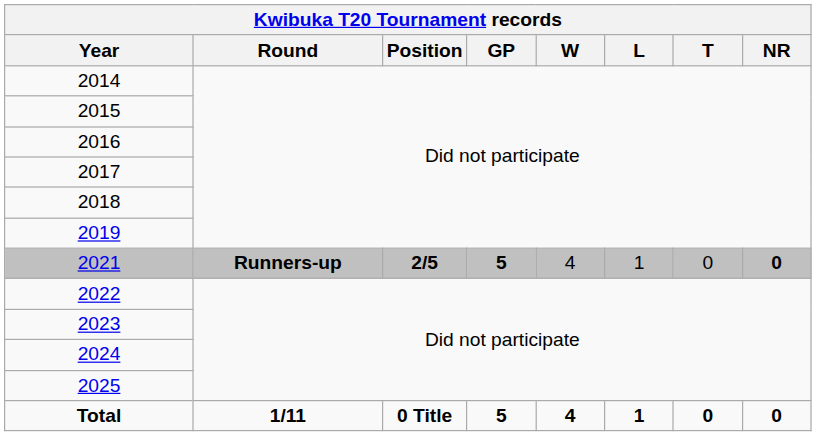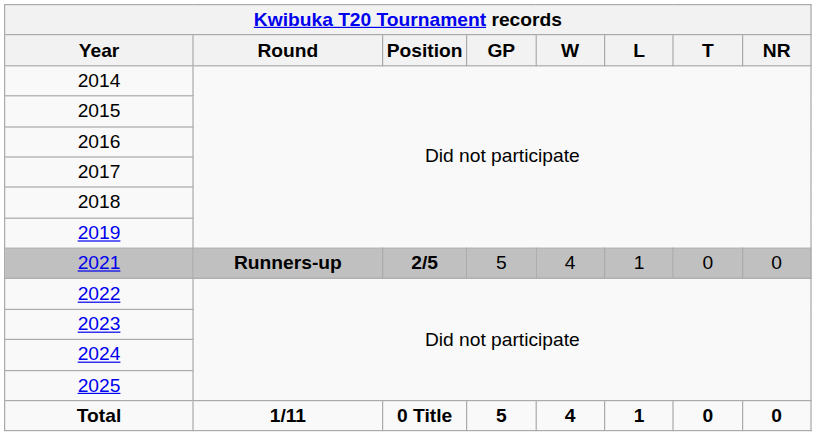(501, 263) bold -> (501, 263) normal
(777, 263) bold -> (777, 263) normal
